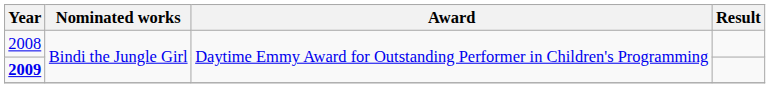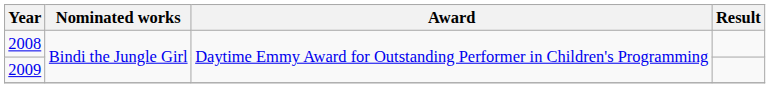(25, 69) bold -> (25, 69) normal
